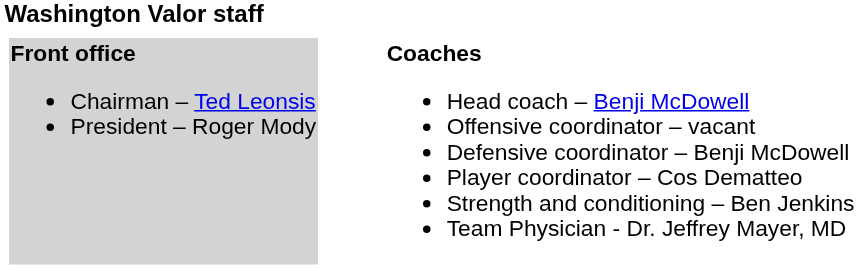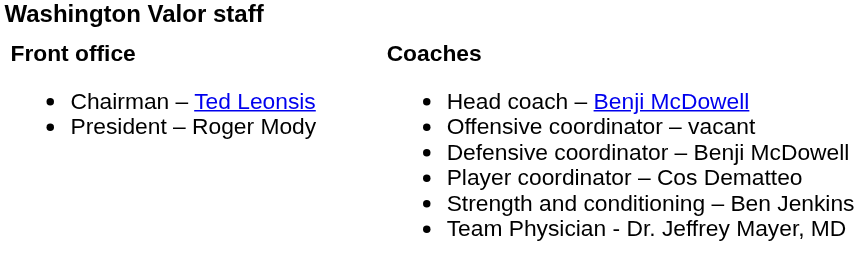(163, 89) lightgrey background -> (163, 89) no background
